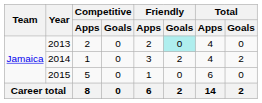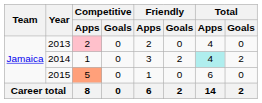(87, 43) no background -> (87, 43) pink background
(179, 43) paleturquoise background -> (179, 43) no background
(210, 59) no background -> (210, 59) paleturquoise background
(87, 75) no background -> (87, 75) lightsalmon background
